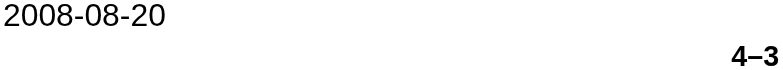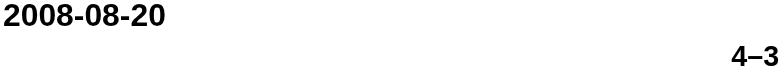(84, 15) normal -> (84, 15) bold
